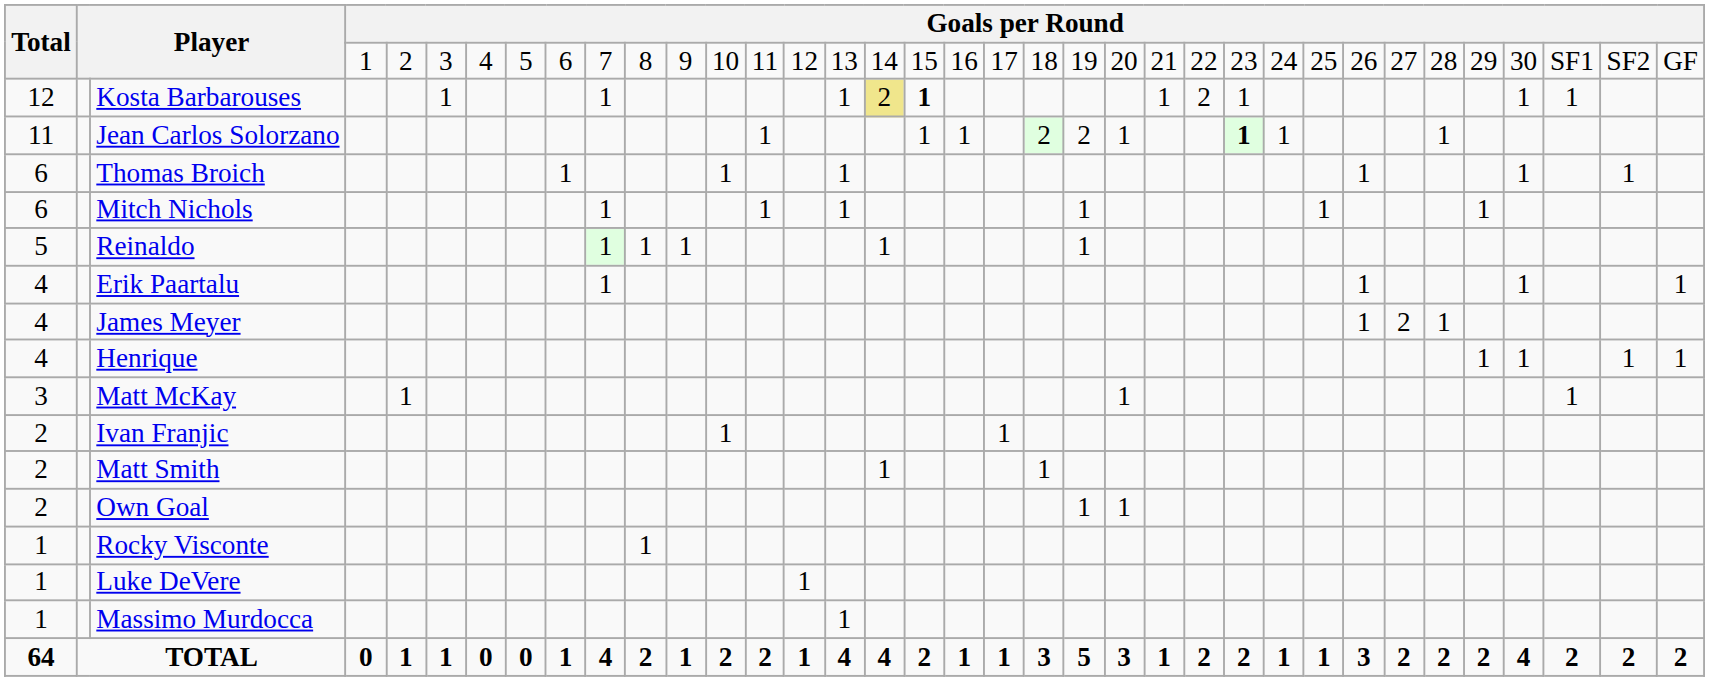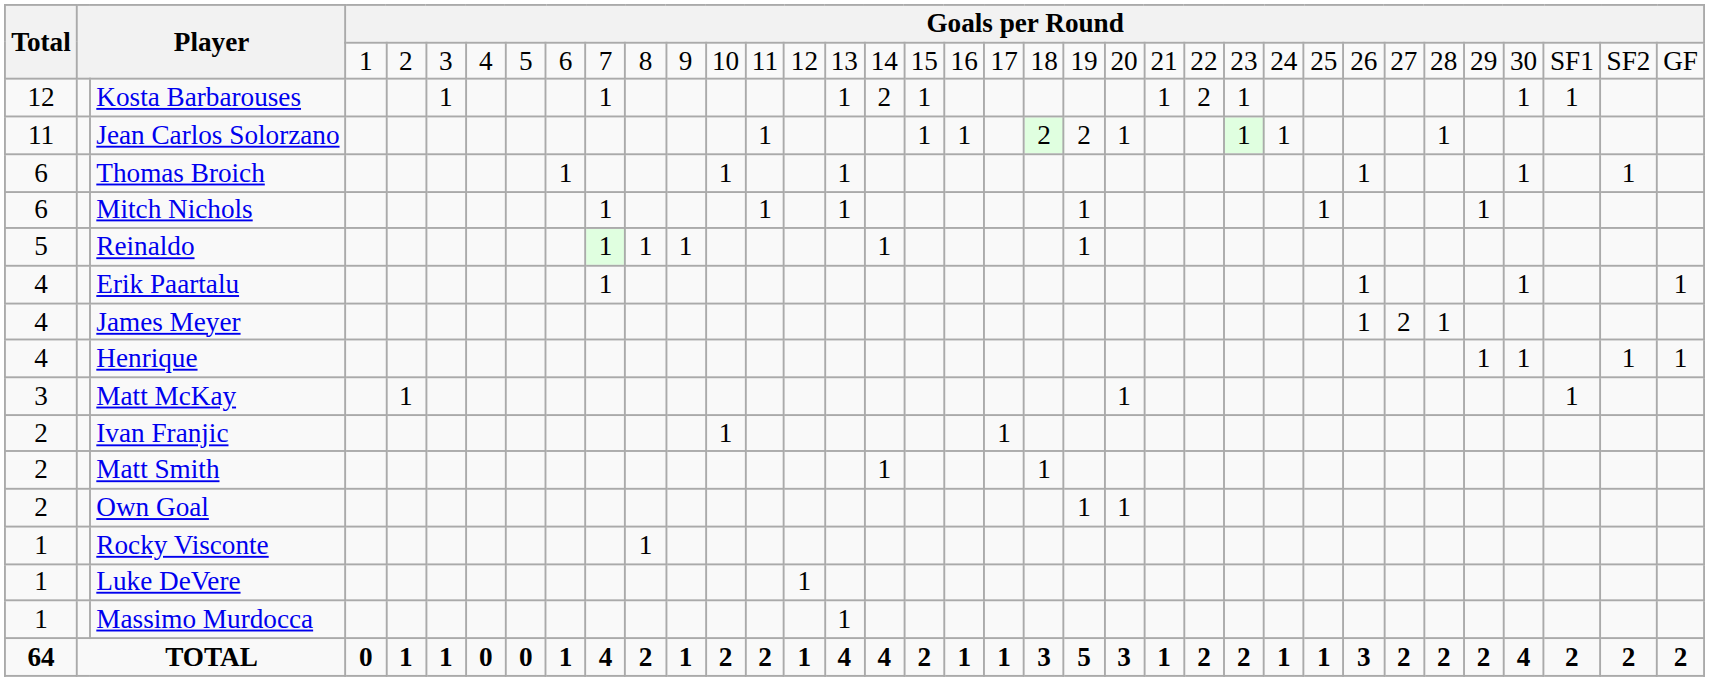(884, 98) khaki background -> (884, 98) no background
(924, 98) bold -> (924, 98) normal
(1244, 135) bold -> (1244, 135) normal
